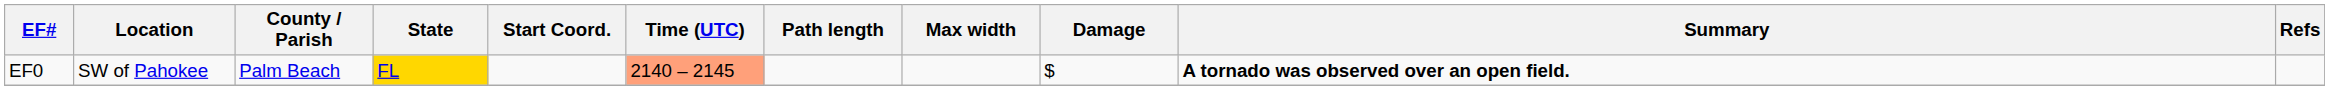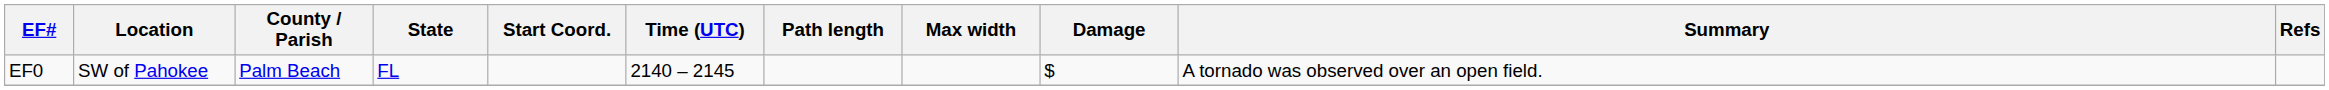(388, 70) gold background -> (388, 70) no background
(682, 70) lightsalmon background -> (682, 70) no background
(1376, 70) bold -> (1363, 70) normal
